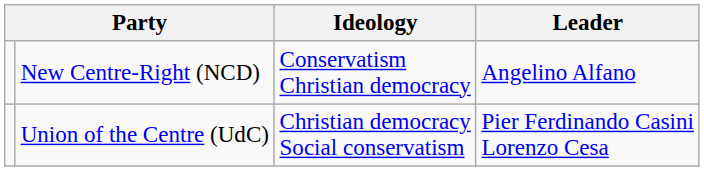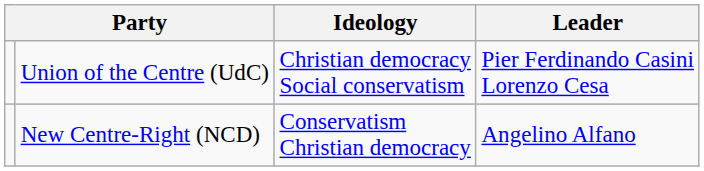rows swapped: (140, 72) <-> (145, 134)
